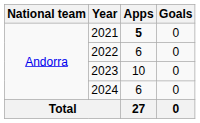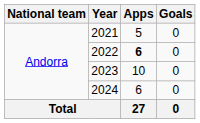(139, 33) bold -> (139, 33) normal
(139, 52) normal -> (139, 52) bold
